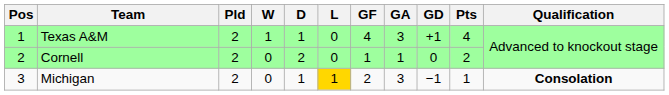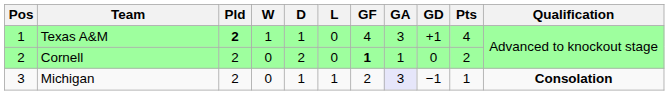(235, 36) normal -> (235, 36) bold
(367, 57) normal -> (367, 57) bold
(334, 79) gold background -> (334, 79) no background
(400, 79) no background -> (400, 79) lavender background
